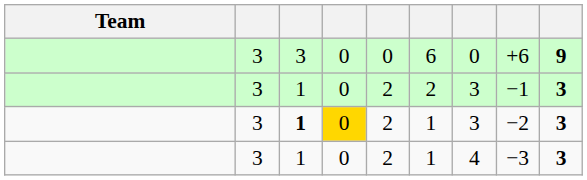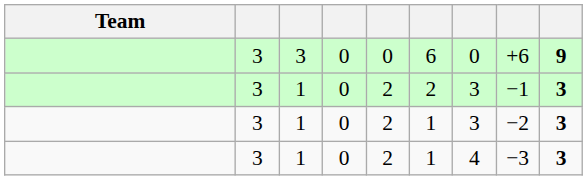(301, 123) bold -> (301, 123) normal
(344, 123) gold background -> (344, 123) no background
